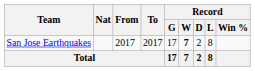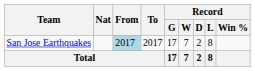(125, 43) no background -> (125, 43) lightblue background
(186, 43) bold -> (186, 43) normal
